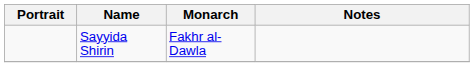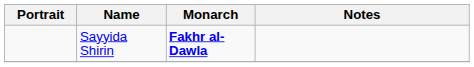(195, 43) normal -> (197, 43) bold
